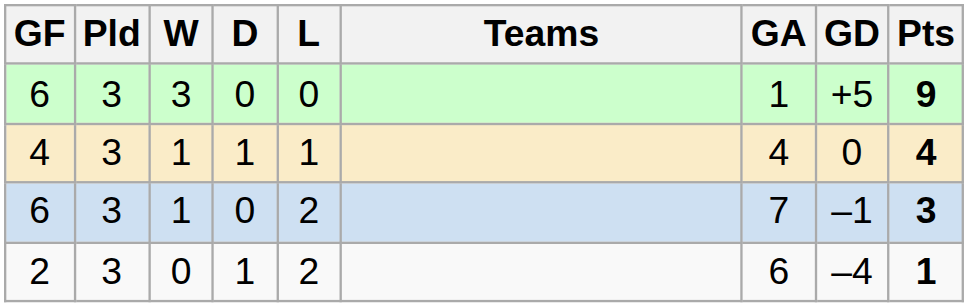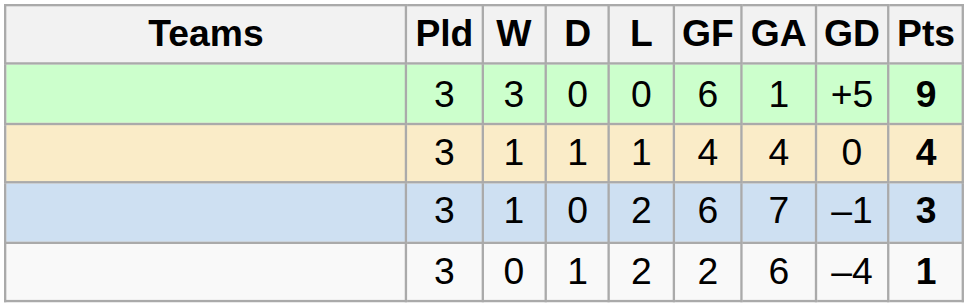columns swapped: (541, 34) <-> (40, 34)
